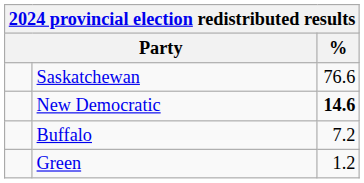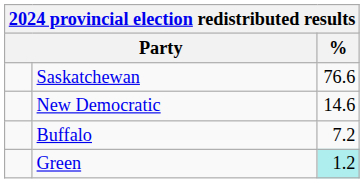(339, 105) bold -> (339, 105) normal
(344, 163) no background -> (344, 163) paleturquoise background
